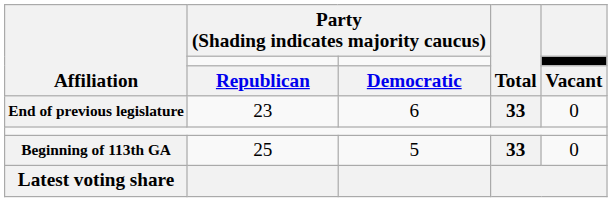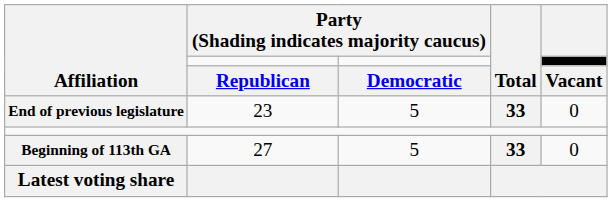(414, 111) 6 -> (414, 111) 5
(263, 150) 25 -> (263, 150) 27
